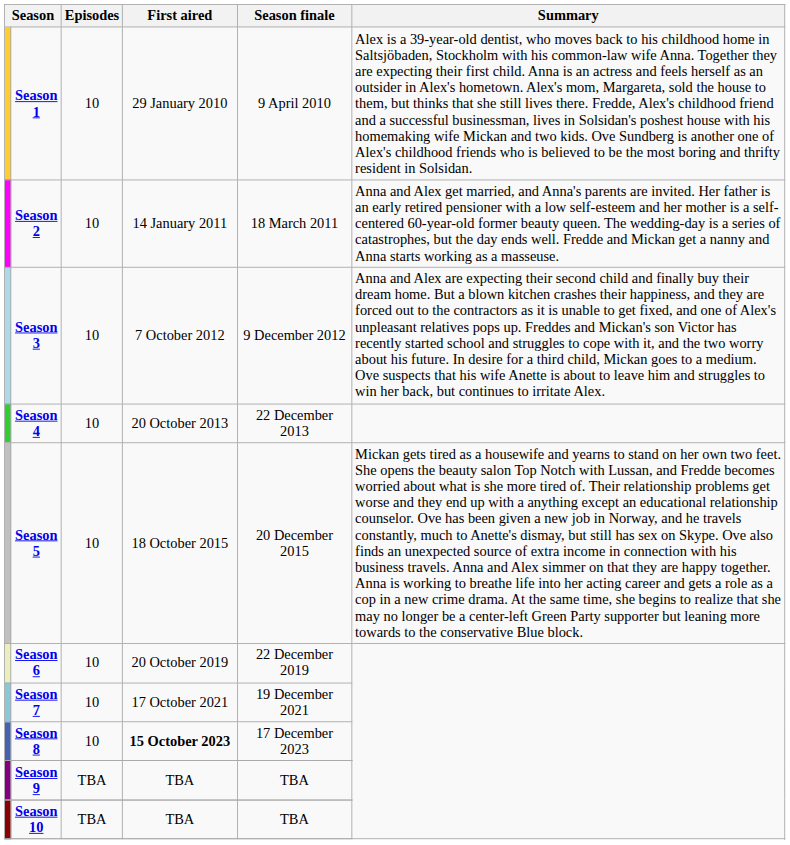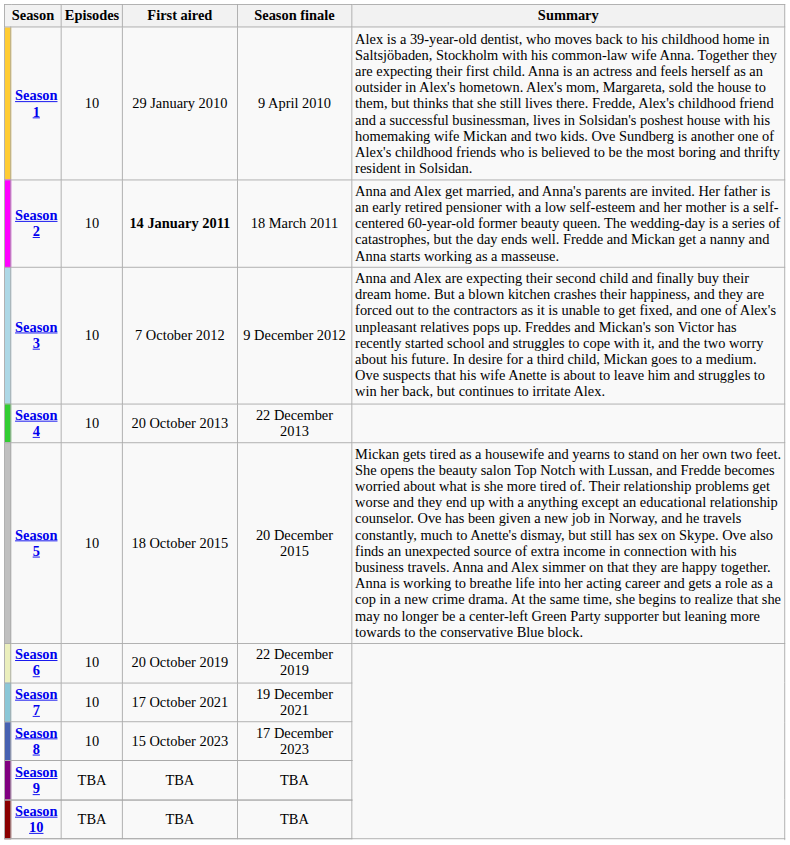(180, 223) normal -> (180, 223) bold
(180, 741) bold -> (180, 741) normal
